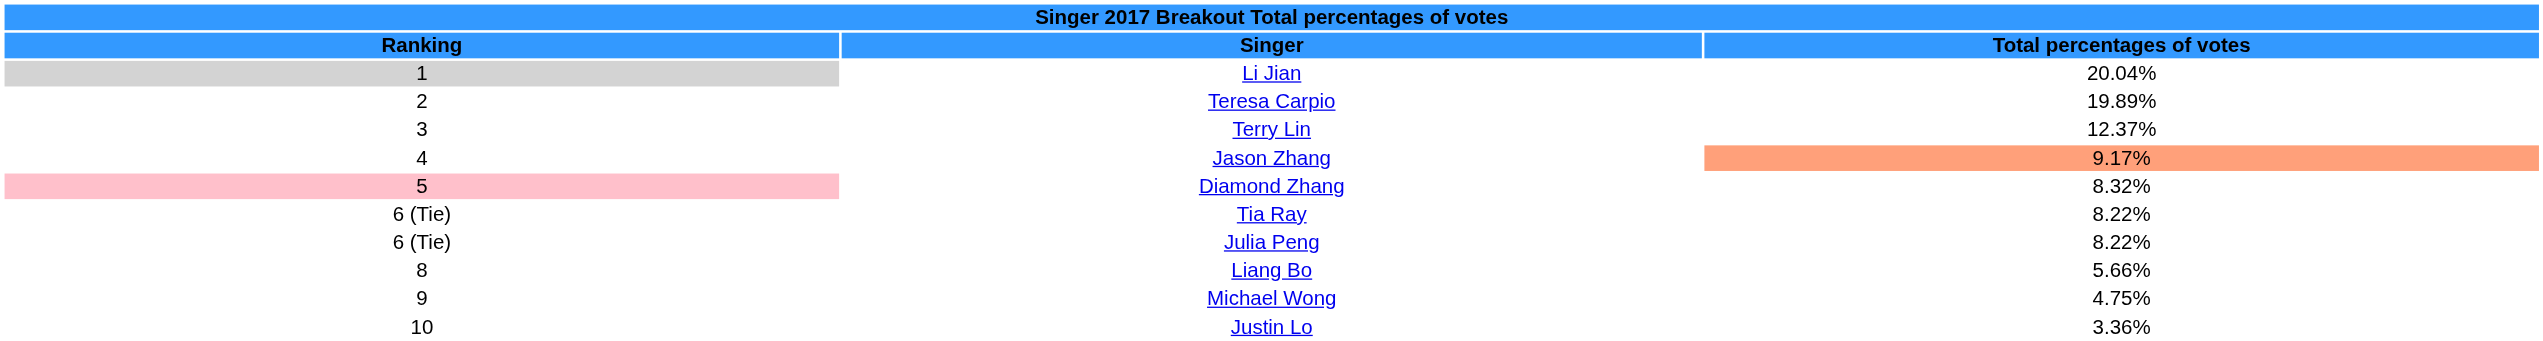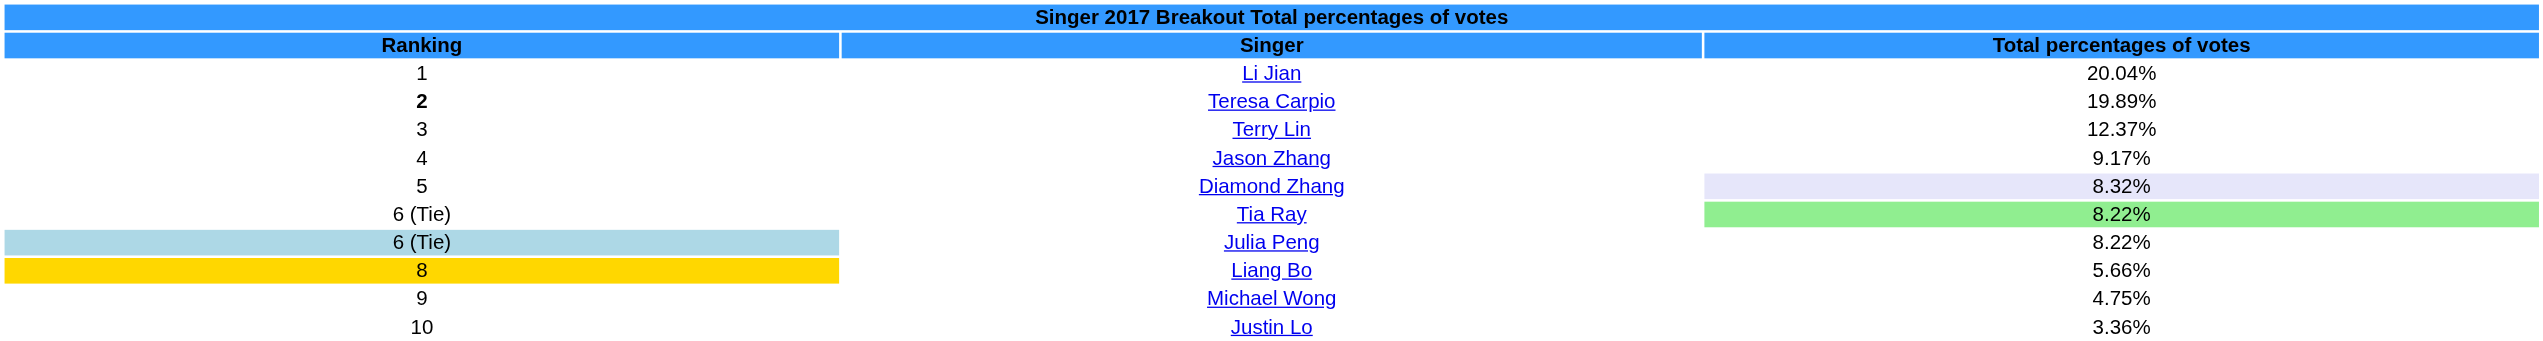(422, 73) lightgrey background -> (422, 73) no background
(422, 101) normal -> (422, 101) bold
(2122, 158) lightsalmon background -> (2122, 158) no background
(422, 186) pink background -> (422, 186) no background
(2122, 186) no background -> (2122, 186) lavender background
(2122, 214) no background -> (2122, 214) lightgreen background
(422, 242) no background -> (422, 242) lightblue background
(422, 270) no background -> (422, 270) gold background
